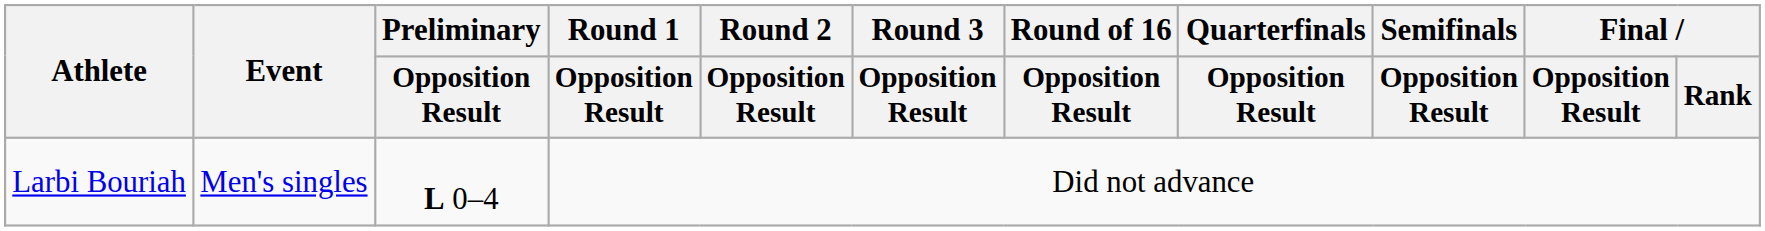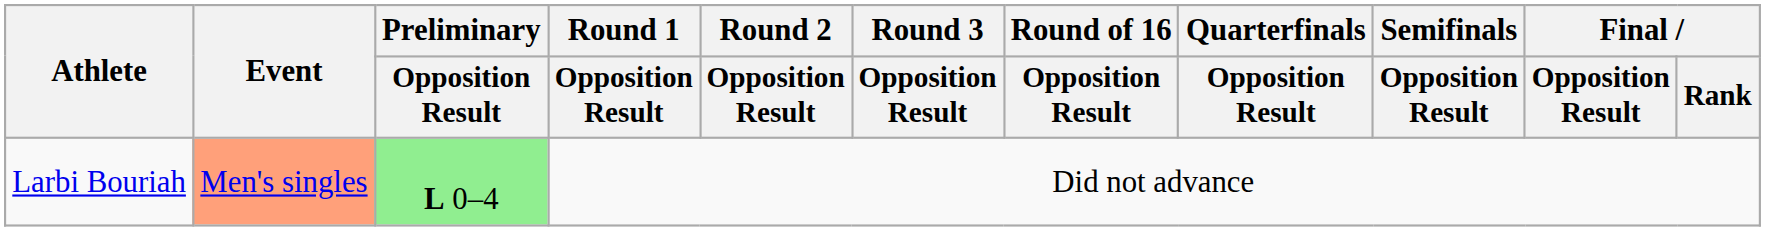(284, 181) no background -> (284, 181) lightsalmon background
(461, 199) no background -> (461, 199) lightgreen background
